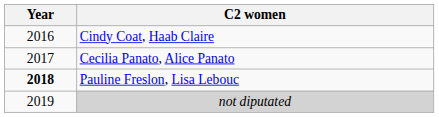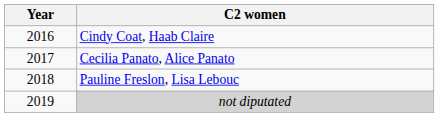(40, 79) bold -> (40, 79) normal
